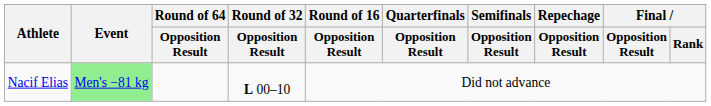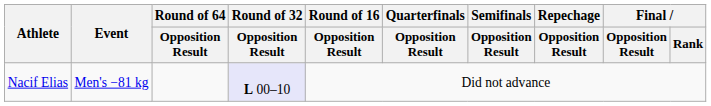(111, 82) lightgreen background -> (111, 82) no background
(267, 90) no background -> (267, 90) lavender background
